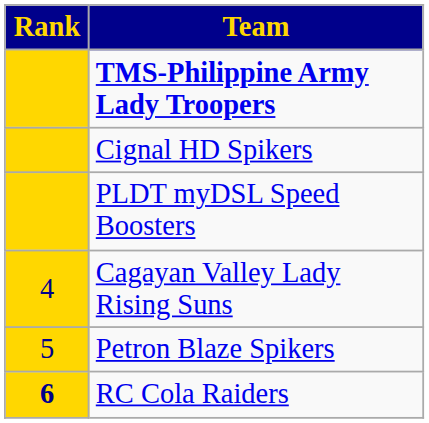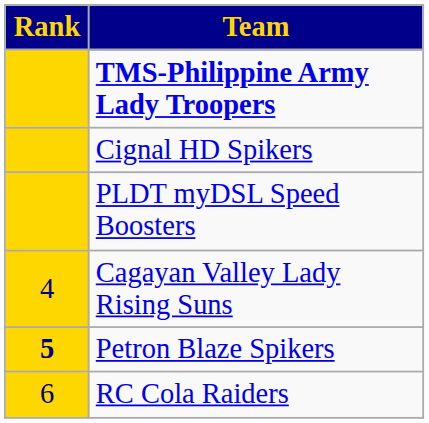(47, 349) normal -> (47, 349) bold
(47, 394) bold -> (47, 394) normal
